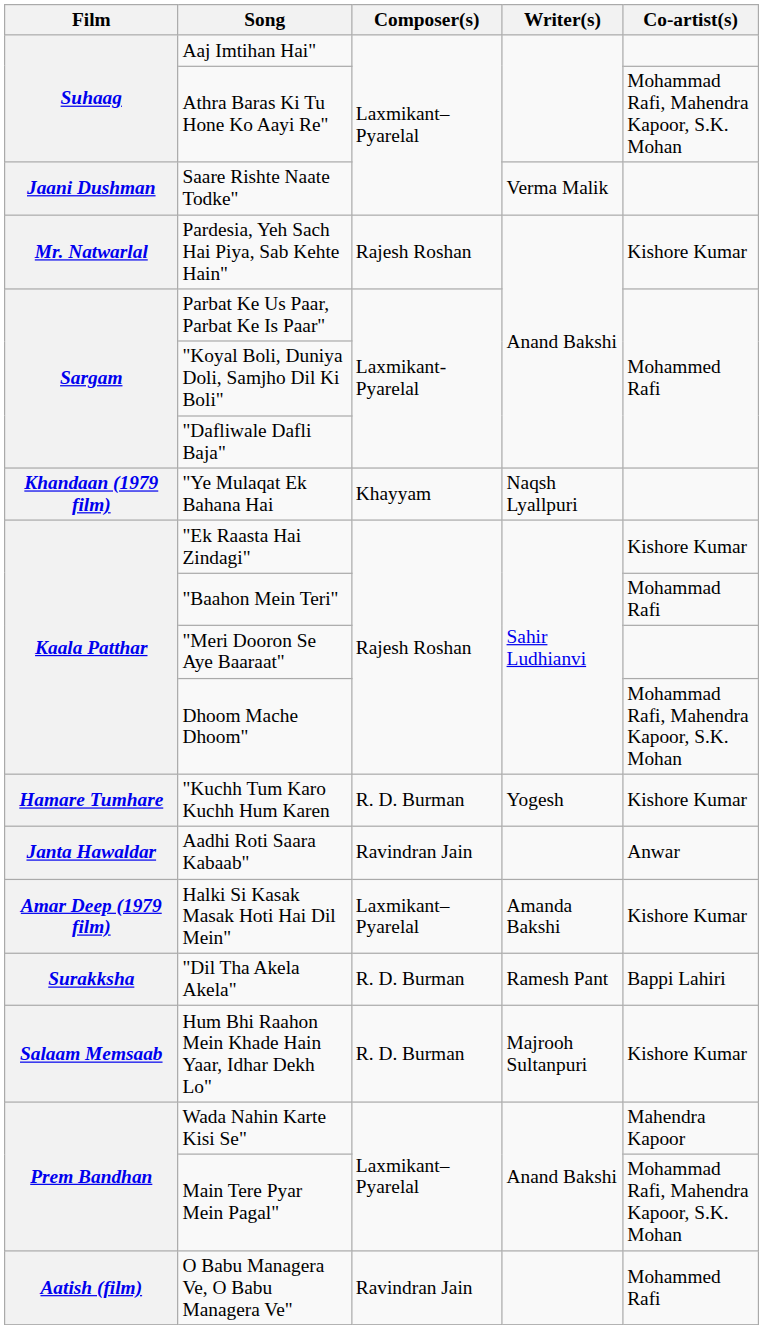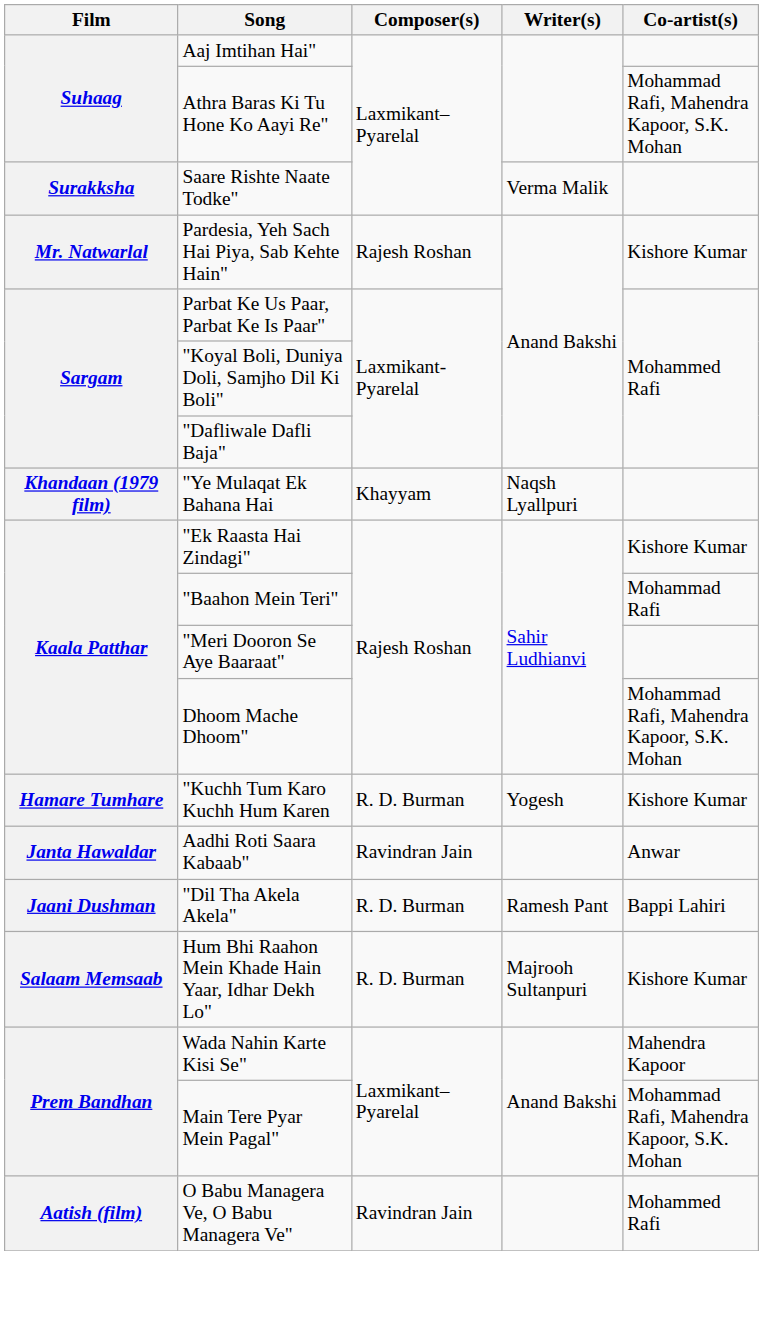(91, 188) Jaani Dushman -> (91, 188) Surakksha
- row: (259, 916)
(91, 979) Surakksha -> (91, 905) Jaani Dushman
